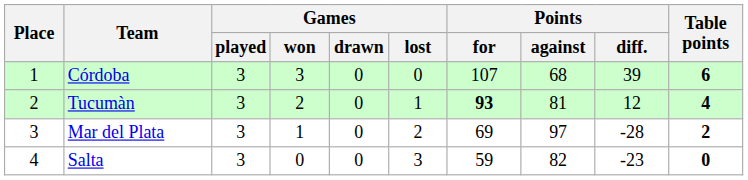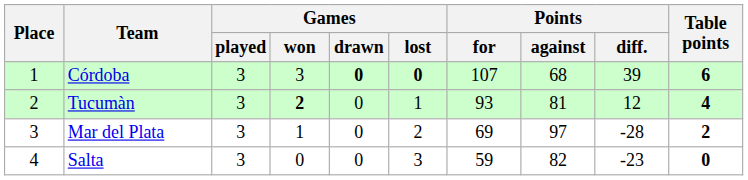(359, 75) normal -> (359, 75) bold
(418, 75) normal -> (418, 75) bold
(300, 103) normal -> (300, 103) bold
(484, 103) bold -> (484, 103) normal
